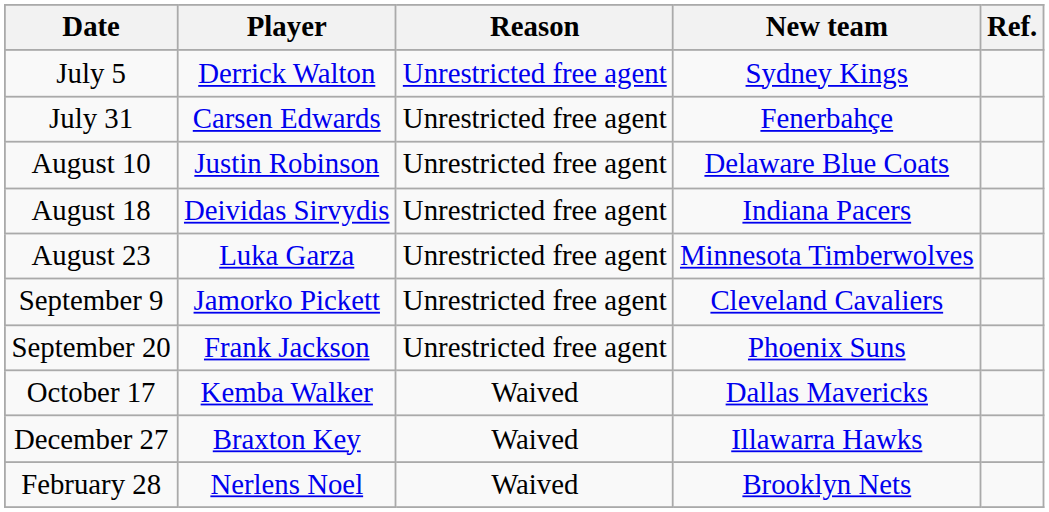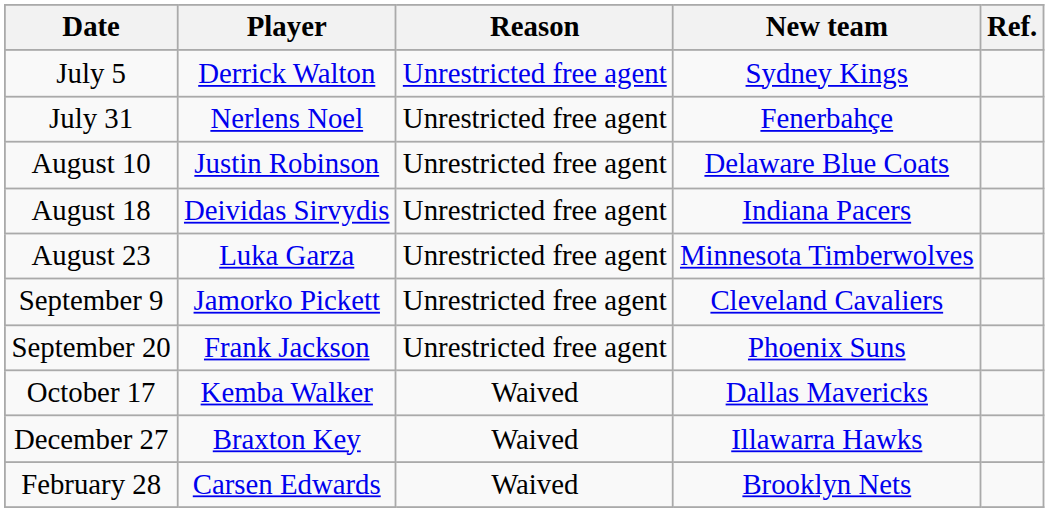(287, 118) Carsen Edwards -> (287, 118) Nerlens Noel
(287, 484) Nerlens Noel -> (287, 484) Carsen Edwards
